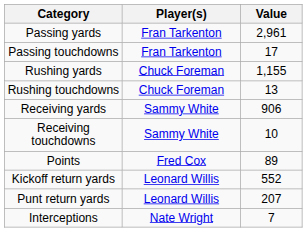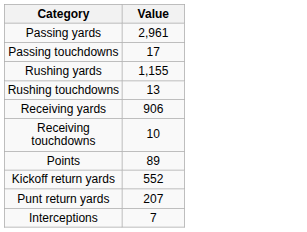- column: (181, 14)
